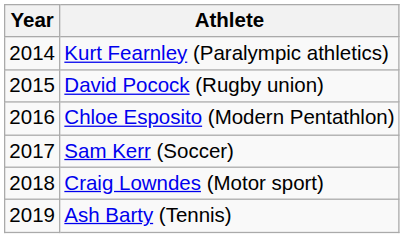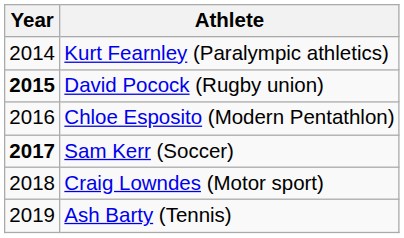(32, 85) normal -> (32, 85) bold
(32, 150) normal -> (32, 150) bold
